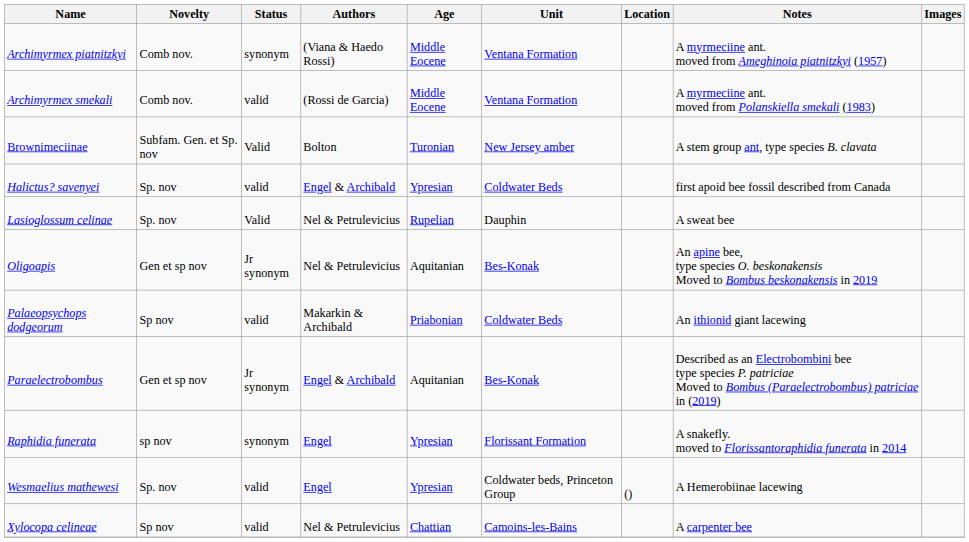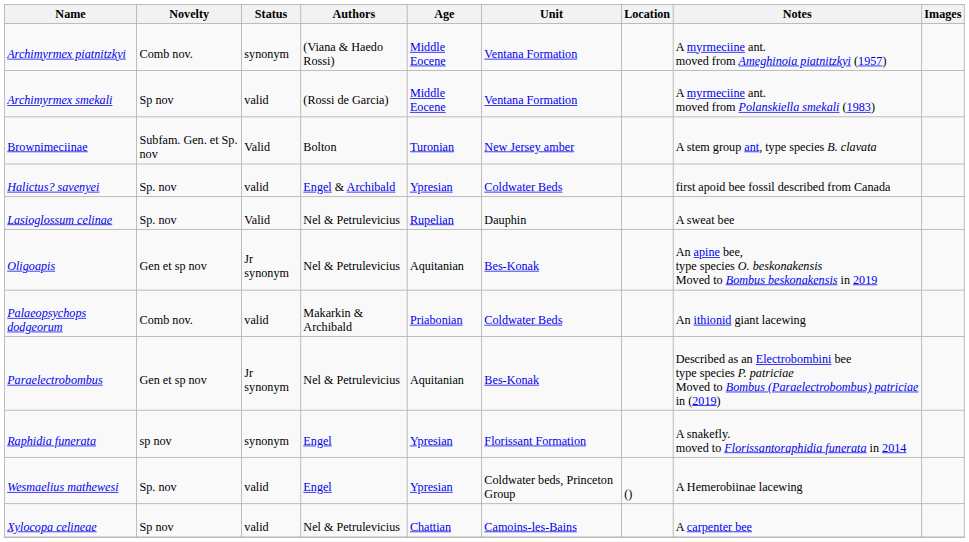(166, 100) Comb nov. -> (157, 100) Sp nov
(157, 320) Sp nov -> (166, 320) Comb nov.
(349, 380) Engel & Archibald -> (352, 380) Nel & Petrulevicius
